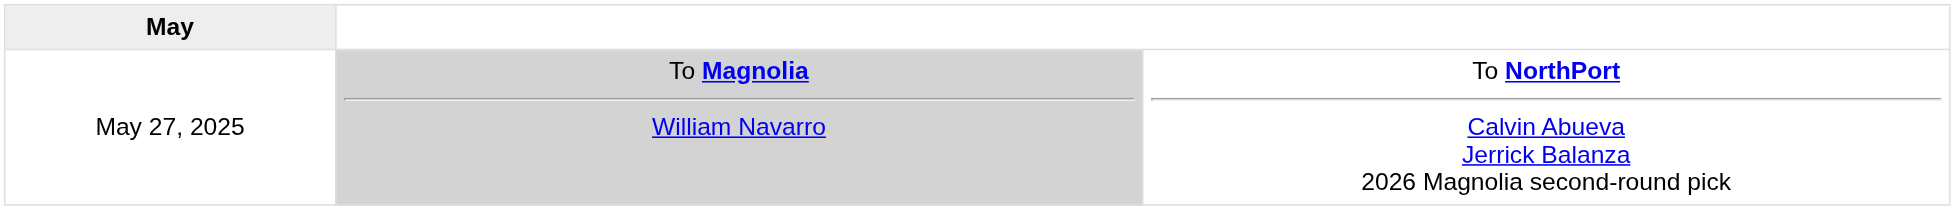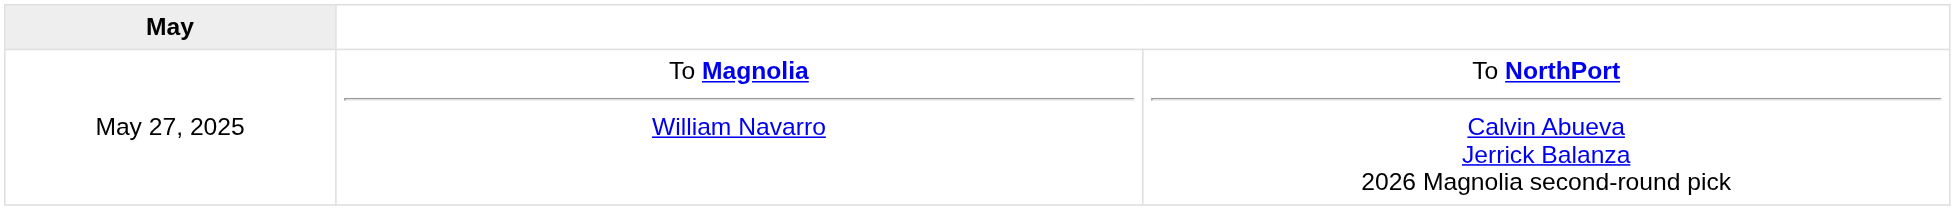(739, 99) lightgrey background -> (739, 99) no background
